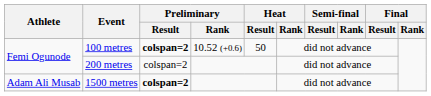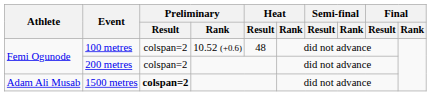(165, 47) bold -> (165, 47) normal
(261, 47) 50 -> (261, 47) 48
